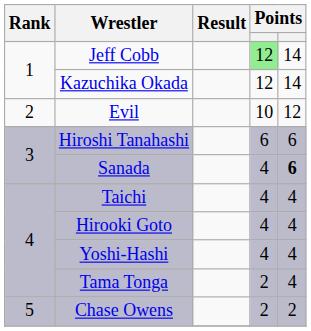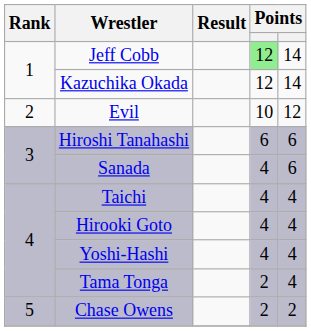(292, 169) bold -> (292, 169) normal
